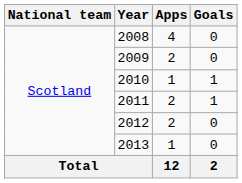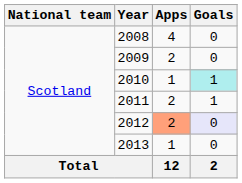(214, 80) no background -> (214, 80) paleturquoise background
(172, 123) no background -> (172, 123) lightsalmon background
(214, 123) no background -> (214, 123) lavender background
